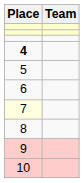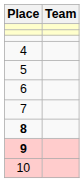(23, 50) bold -> (23, 50) normal
(23, 109) lightyellow background -> (23, 109) no background
(23, 128) normal -> (23, 128) bold
(23, 148) normal -> (23, 148) bold
